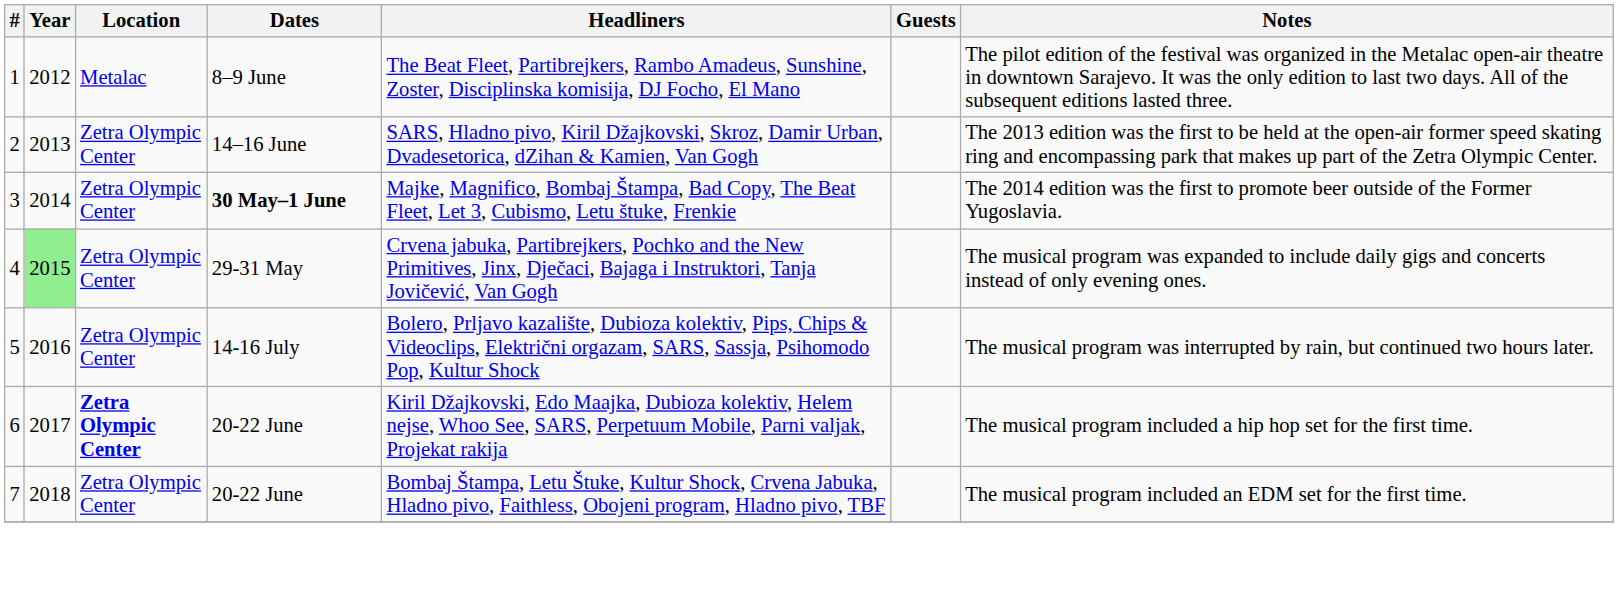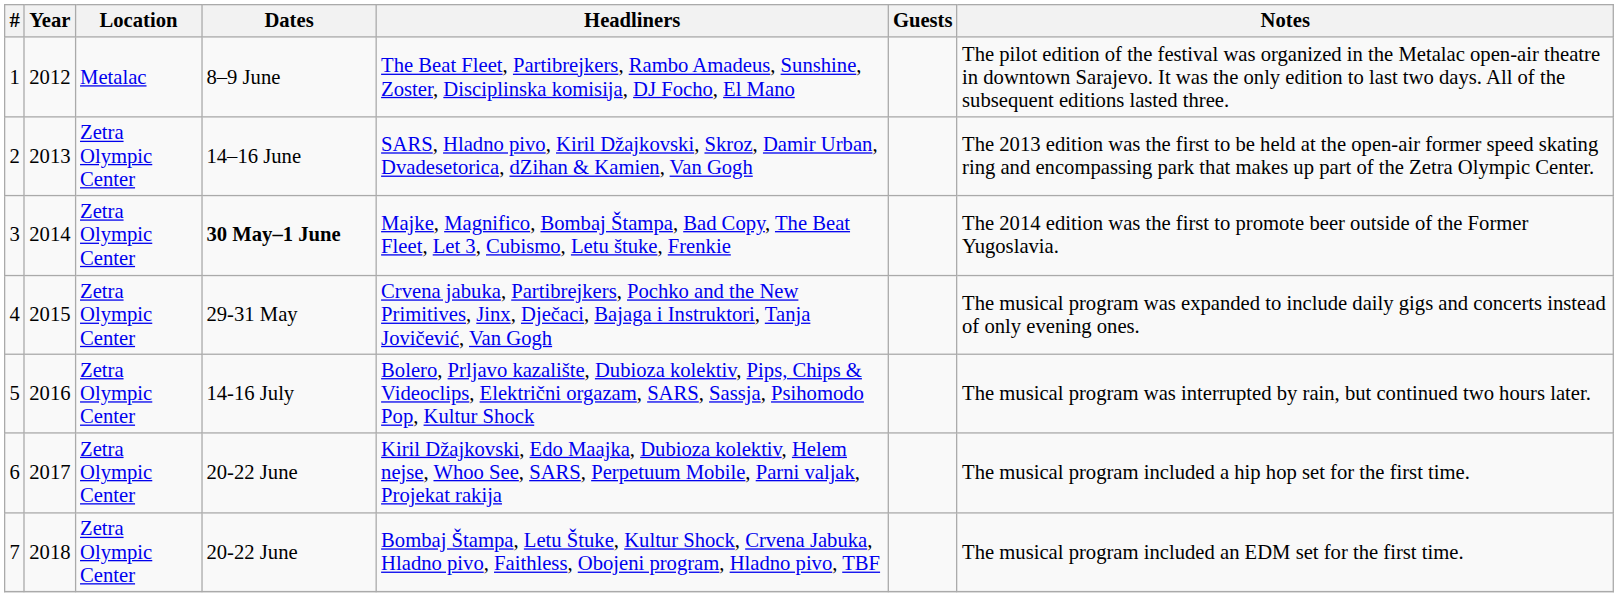(50, 267) lightgreen background -> (50, 314) no background
(118, 426) bold -> (116, 472) normal
